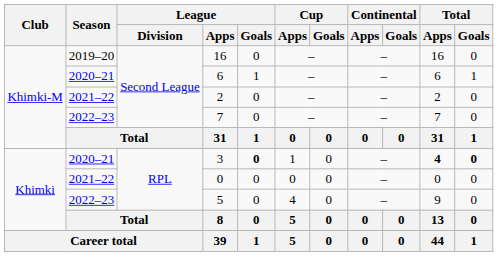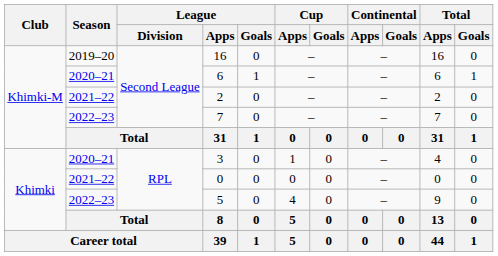(256, 158) bold -> (256, 158) normal
(437, 158) bold -> (437, 158) normal
(474, 158) bold -> (474, 158) normal
